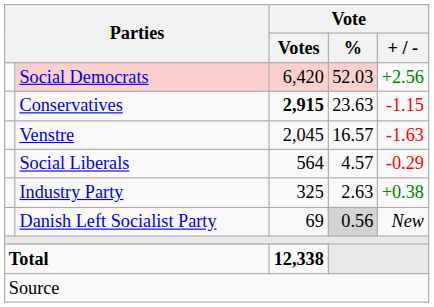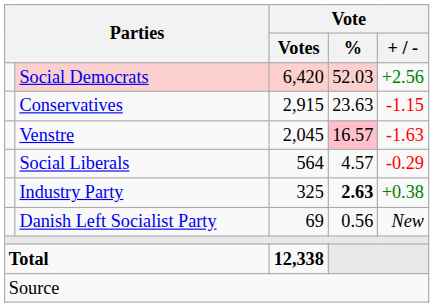(303, 105) bold -> (303, 105) normal
(353, 134) no background -> (353, 134) pink background
(357, 192) normal -> (357, 192) bold
(357, 221) lightgrey background -> (357, 221) no background
